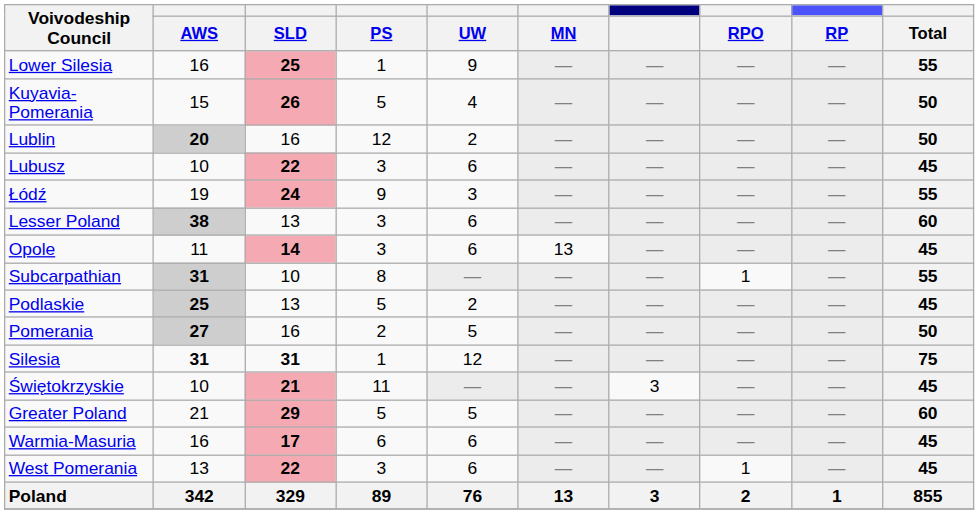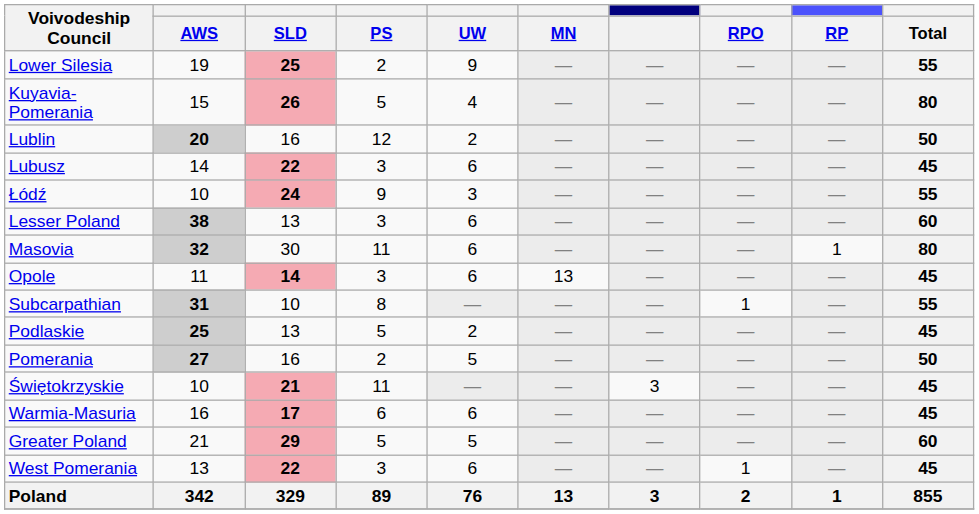(199, 65) 16 -> (199, 65) 19
(381, 65) 1 -> (381, 65) 2
(928, 102) 50 -> (928, 102) 80
(199, 166) 10 -> (199, 166) 14
(199, 194) 19 -> (199, 194) 10
+ row: (41, 248)
- row: (34, 358)
rows swapped: (72, 441) <-> (68, 413)
